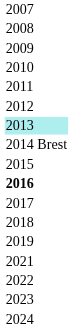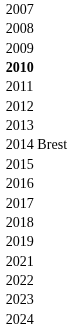(20, 67) normal -> (20, 67) bold
(20, 125) paleturquoise background -> (20, 125) no background
(20, 183) bold -> (20, 183) normal
